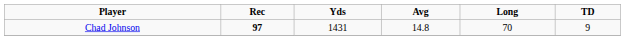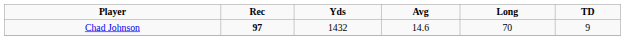(338, 27) 1431 -> (338, 27) 1432
(421, 27) 14.8 -> (421, 27) 14.6
